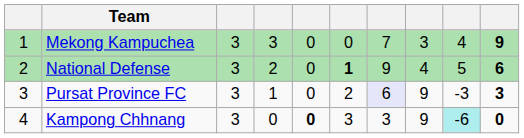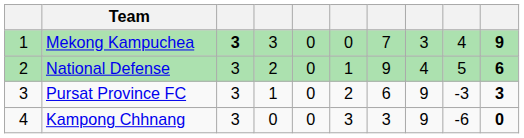(235, 42) normal -> (235, 42) bold
(348, 68) bold -> (348, 68) normal
(386, 94) lavender background -> (386, 94) no background
(311, 119) bold -> (311, 119) normal
(462, 119) paleturquoise background -> (462, 119) no background
